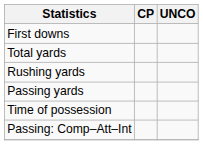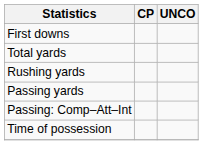rows swapped: (69, 130) <-> (59, 110)
